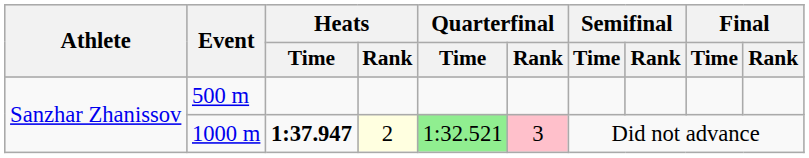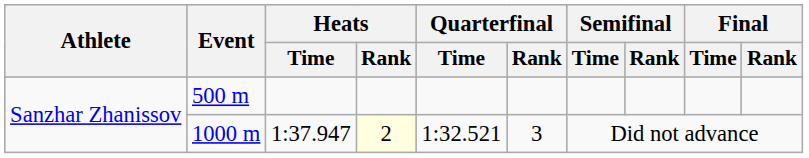(311, 133) bold -> (311, 133) normal
(463, 133) lightgreen background -> (461, 133) no background
(538, 133) pink background -> (537, 133) no background
